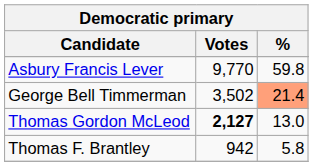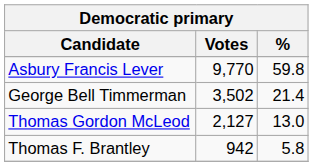(288, 96) lightsalmon background -> (288, 96) no background
(233, 122) bold -> (233, 122) normal
